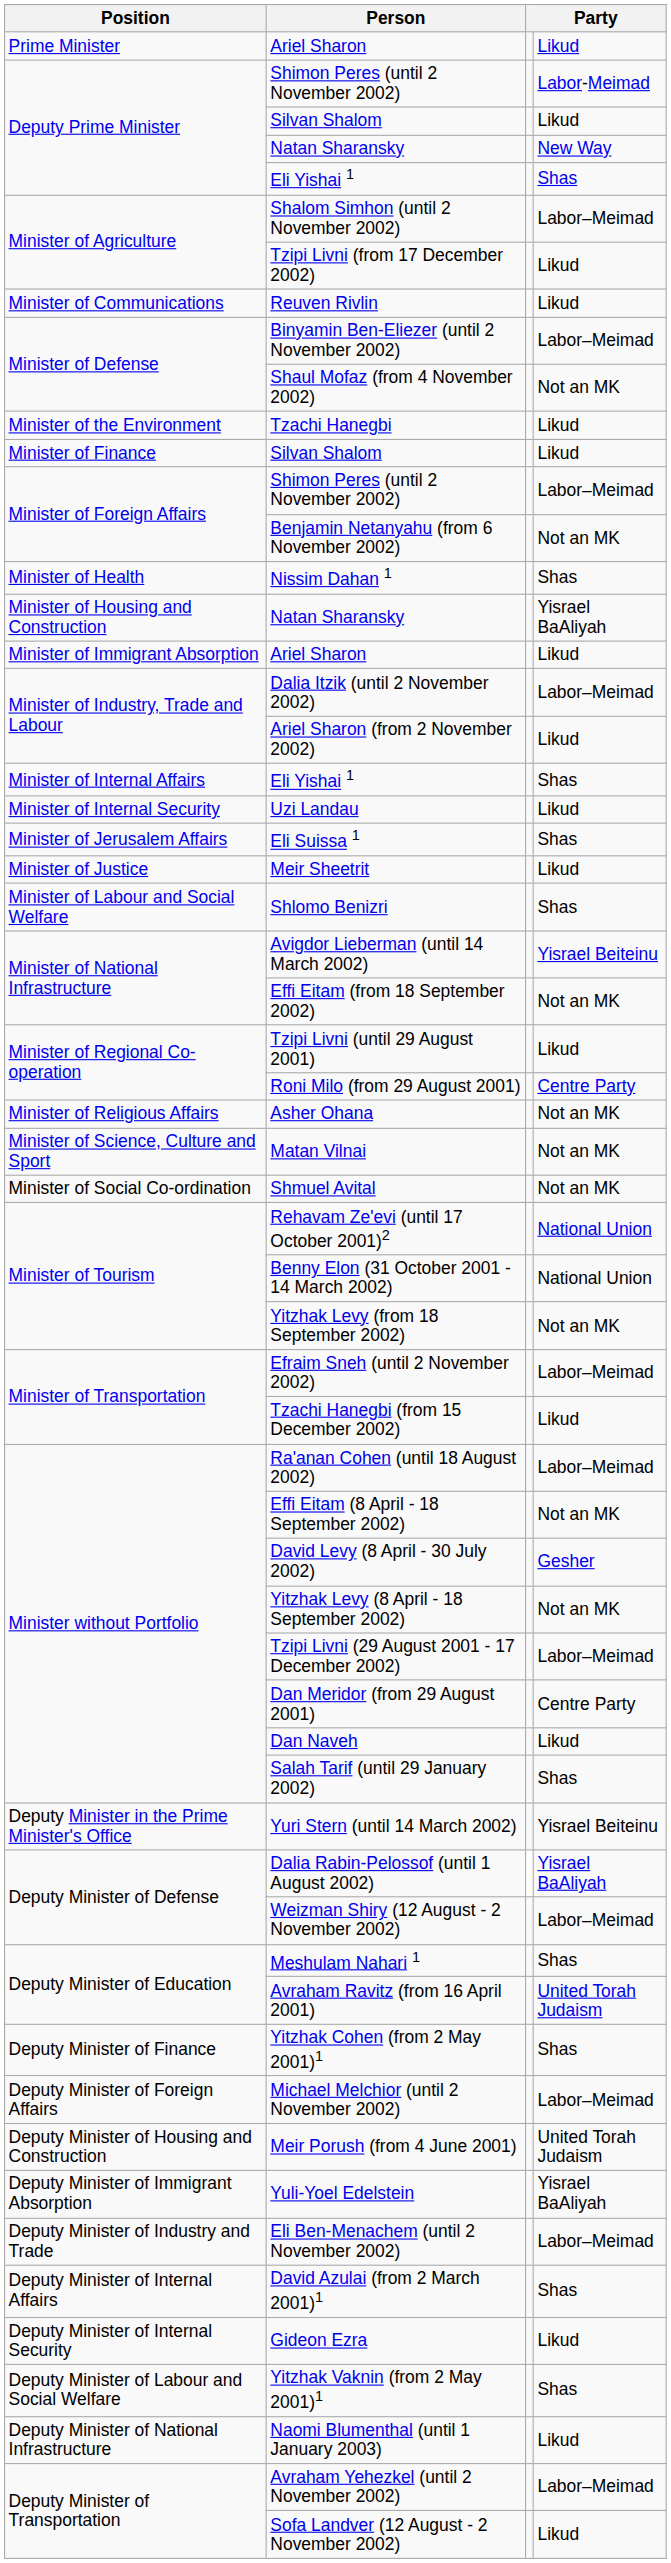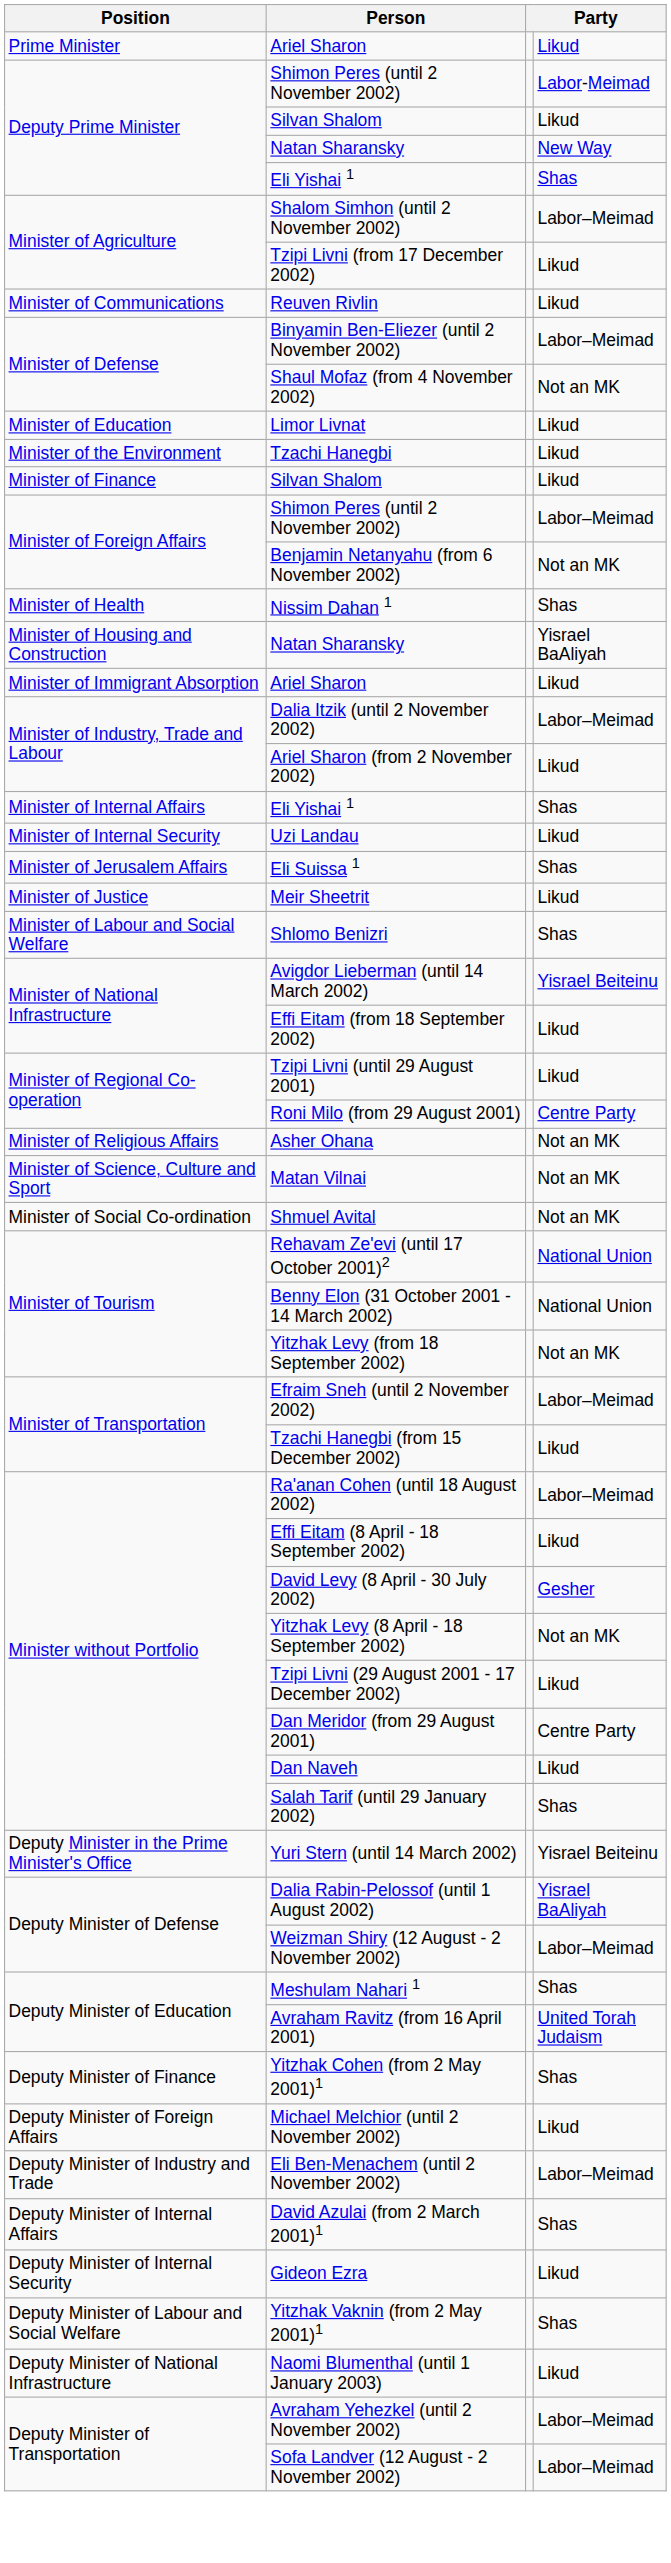+ row: (90, 425)
(579, 1001) Not an MK -> (558, 1029) Likud
(579, 1514) Not an MK -> (558, 1542) Likud
(596, 1656) Labor–Meimad -> (558, 1684) Likud
(596, 2099) Labor–Meimad -> (558, 2127) Likud
- row: (130, 2146)
- row: (120, 2194)
(558, 2534) Likud -> (596, 2467) Labor–Meimad
